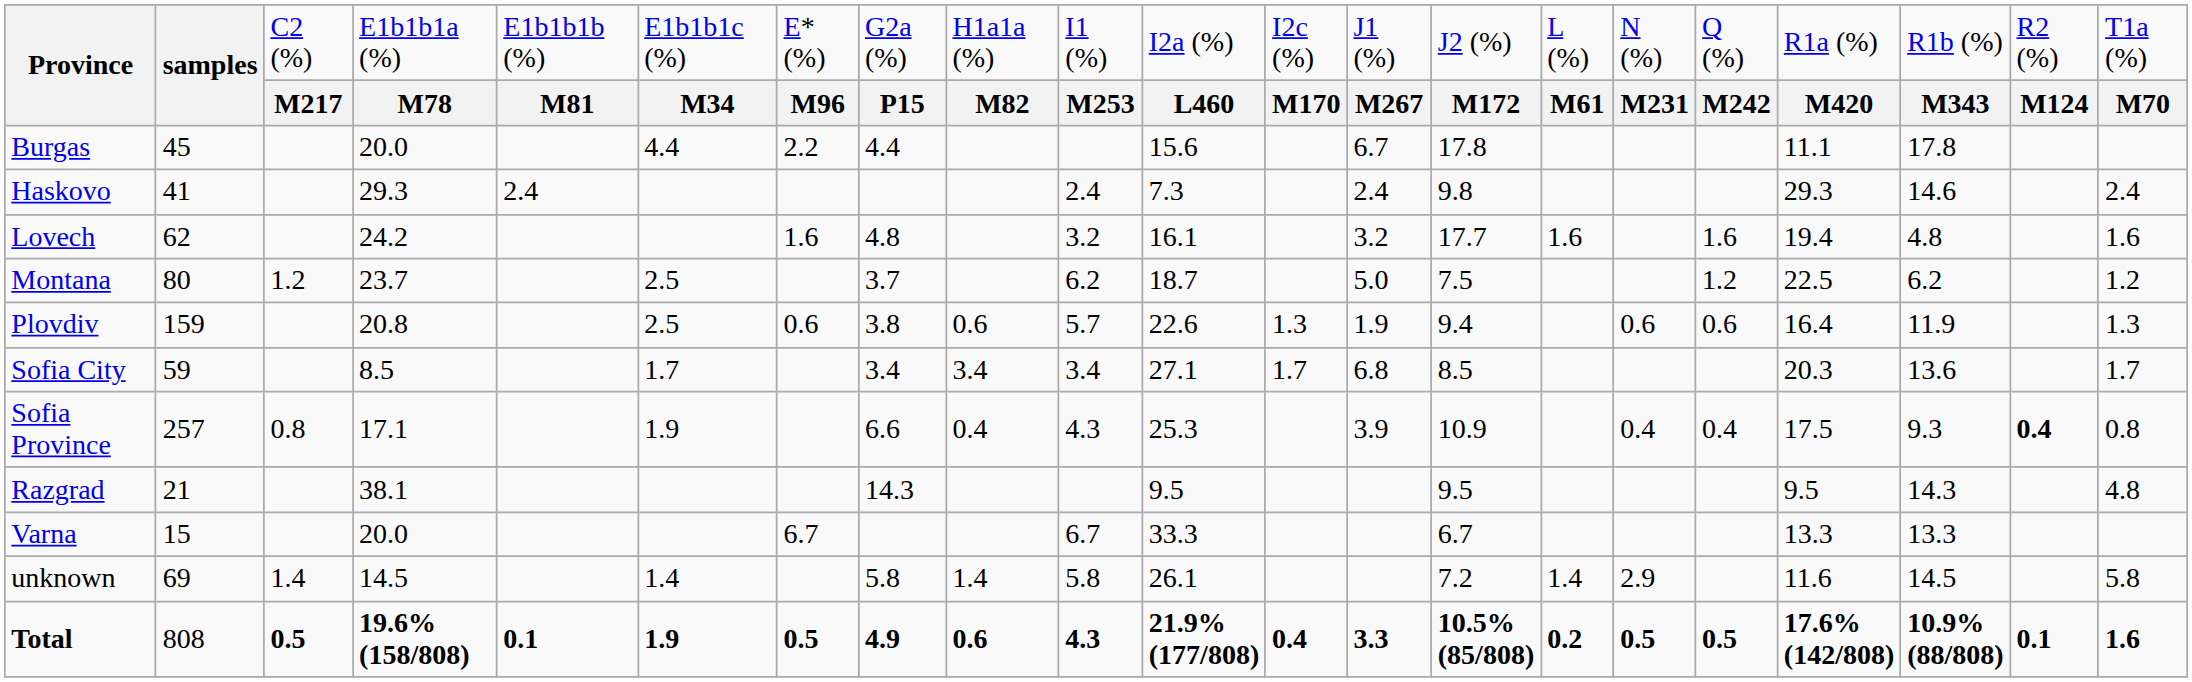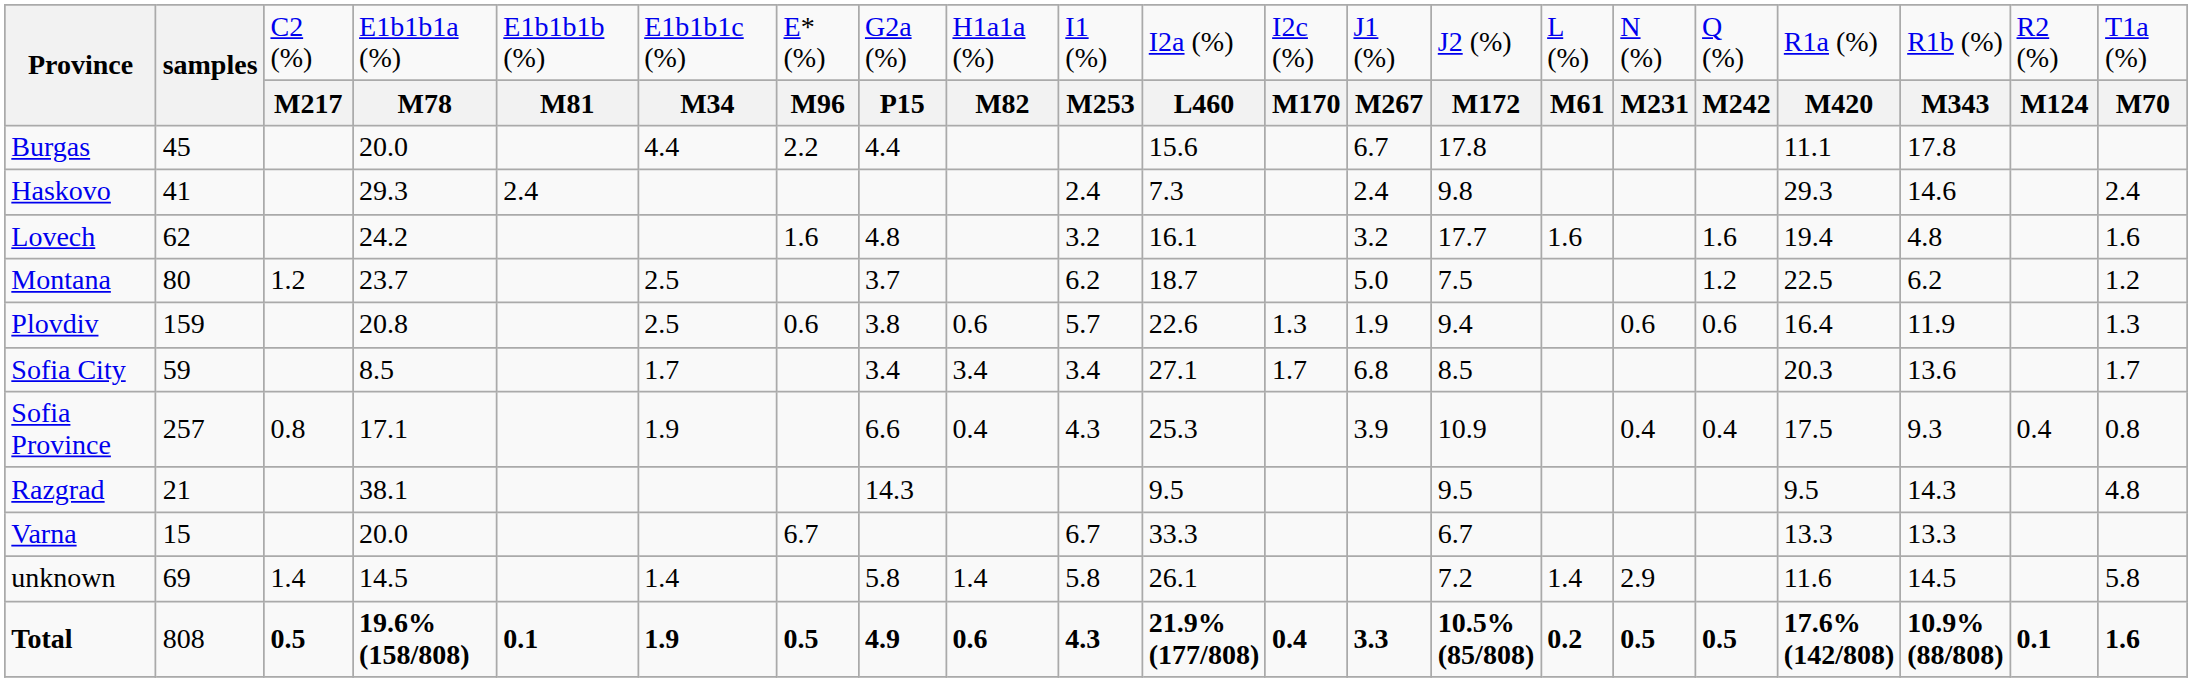(2034, 429) bold -> (2034, 429) normal
